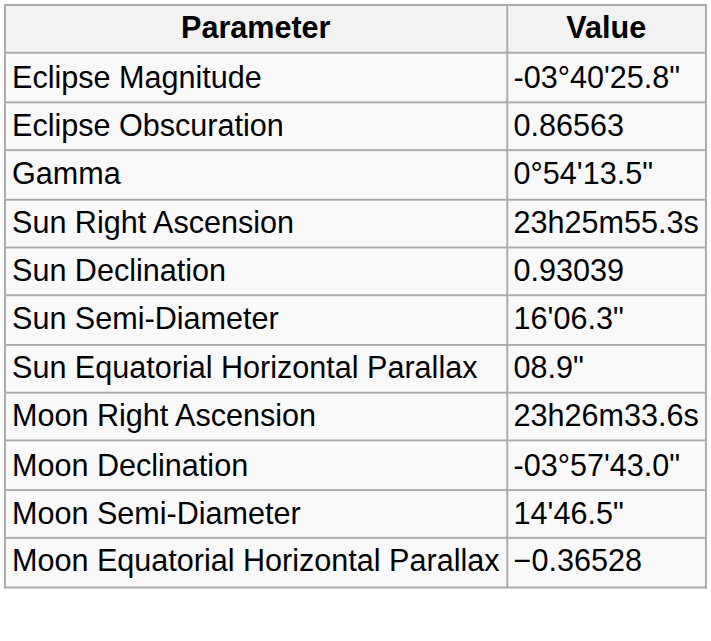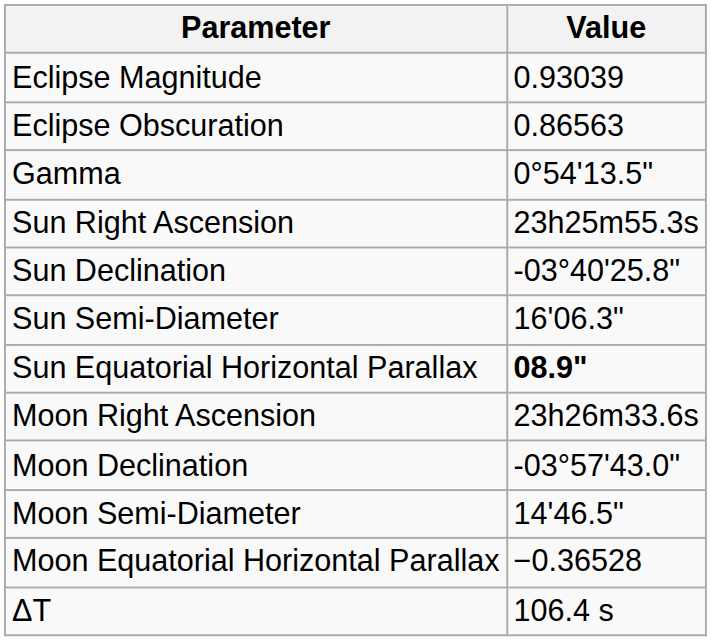(597, 77) -03°40'25.8" -> (569, 77) 0.93039
(569, 271) 0.93039 -> (597, 271) -03°40'25.8"
(549, 367) normal -> (551, 367) bold
+ row: (32, 610)
